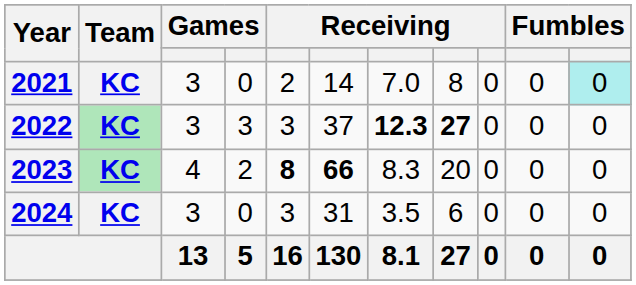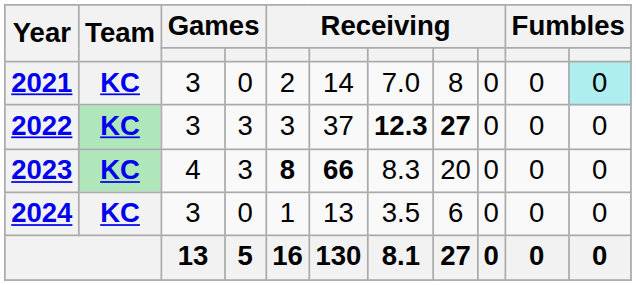(245, 169) 2 -> (245, 169) 3
(287, 213) 3 -> (287, 213) 1
(338, 213) 31 -> (338, 213) 13
